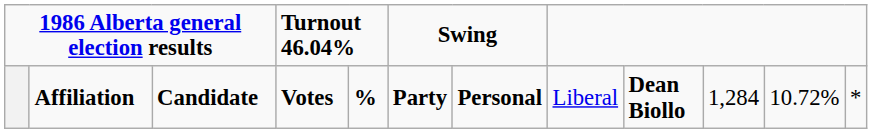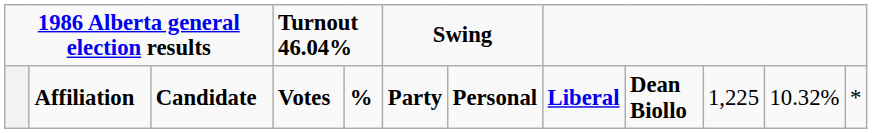(585, 96) normal -> (584, 96) bold
(733, 96) 1,284 -> (733, 96) 1,225
(804, 96) 10.72% -> (804, 96) 10.32%
